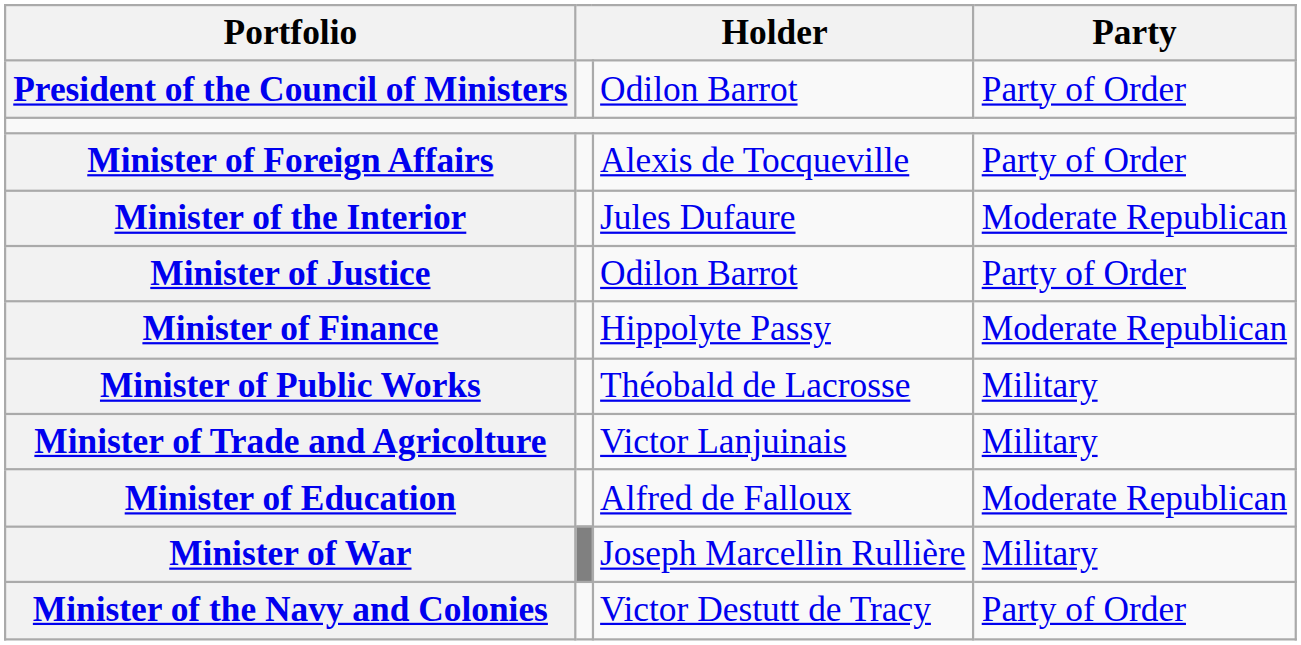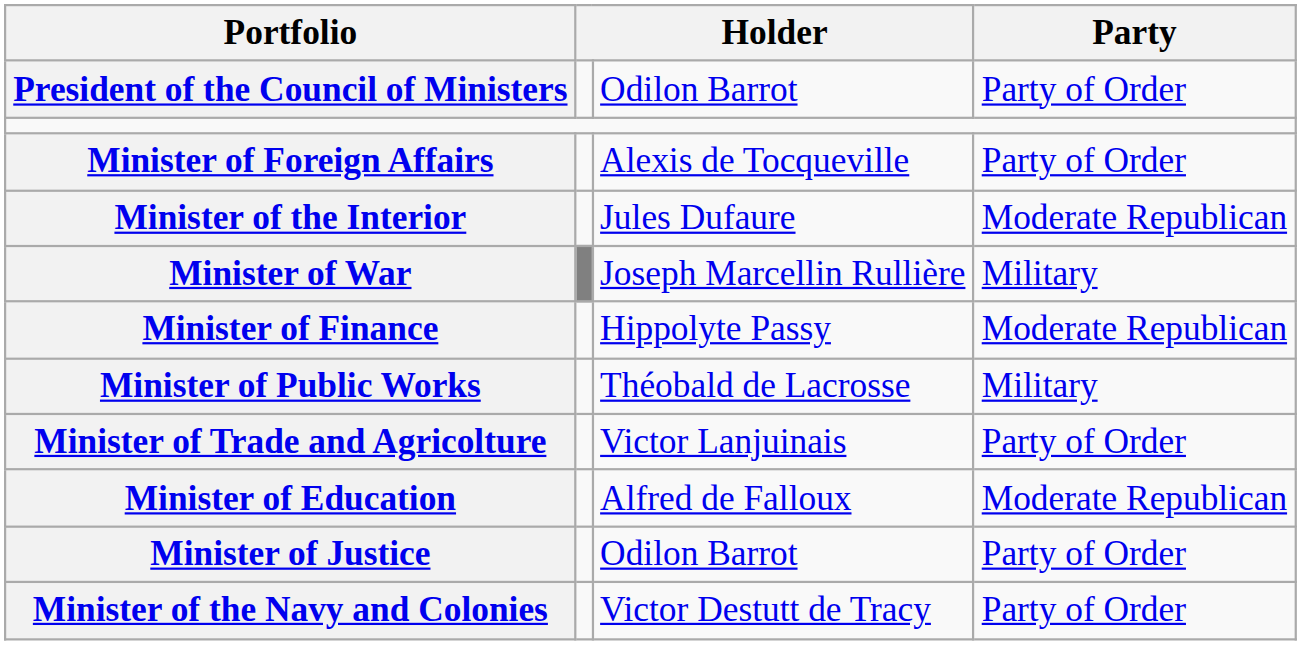rows swapped: (290, 273) <-> (290, 553)
(1040, 441) Military -> (1084, 441) Party of Order
